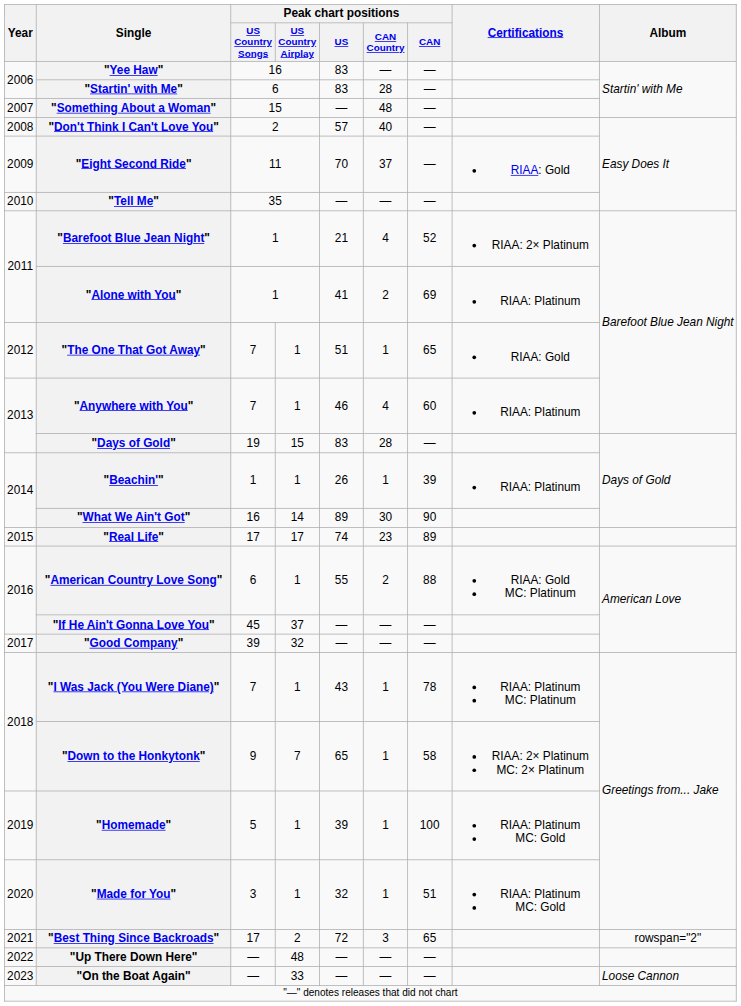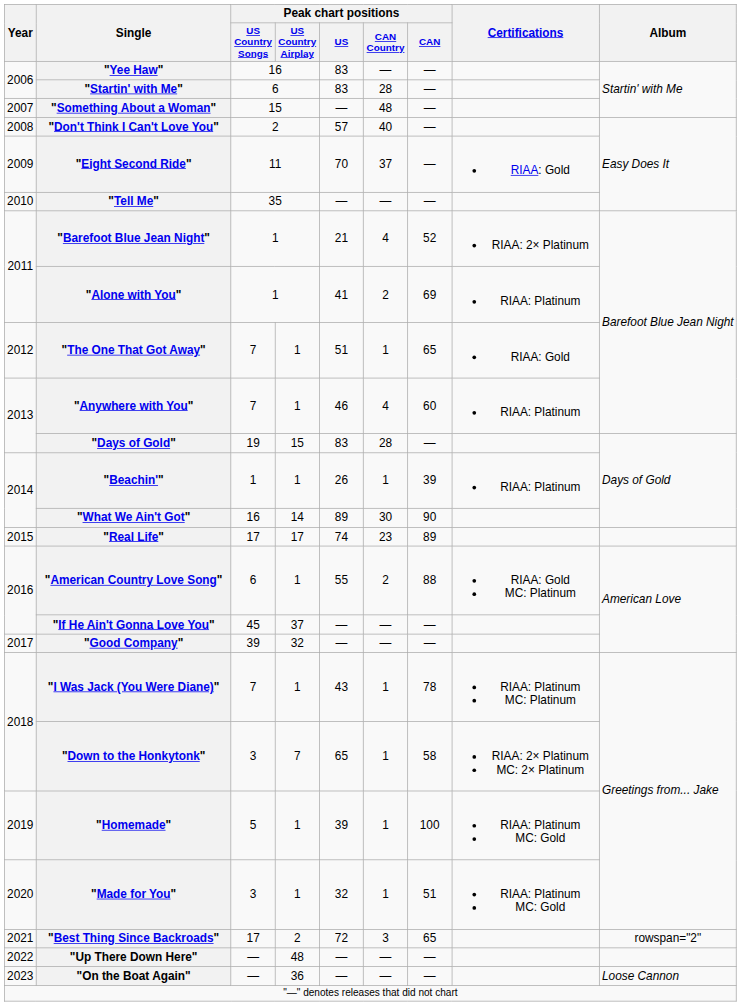(253, 756) 9 -> (253, 756) 3
(297, 976) 33 -> (297, 976) 36
